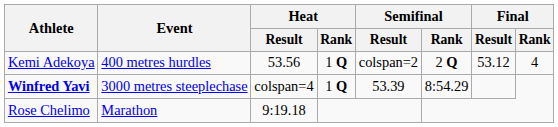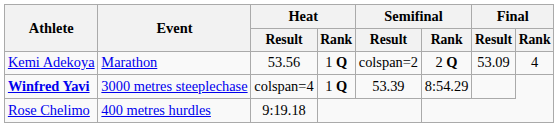(156, 62) 400 metres hurdles -> (129, 62) Marathon
(494, 62) 53.12 -> (494, 62) 53.09
(129, 110) Marathon -> (156, 110) 400 metres hurdles
